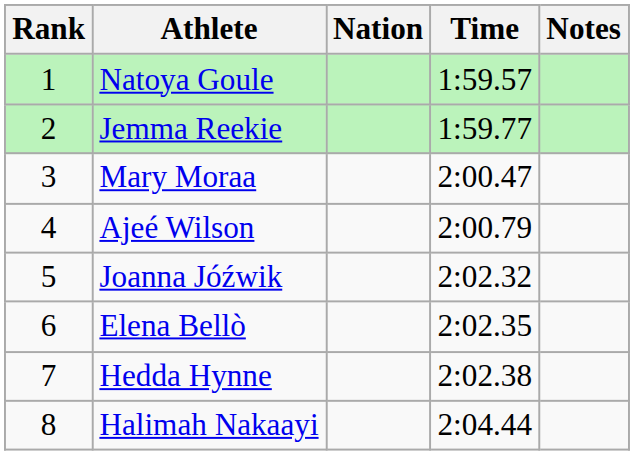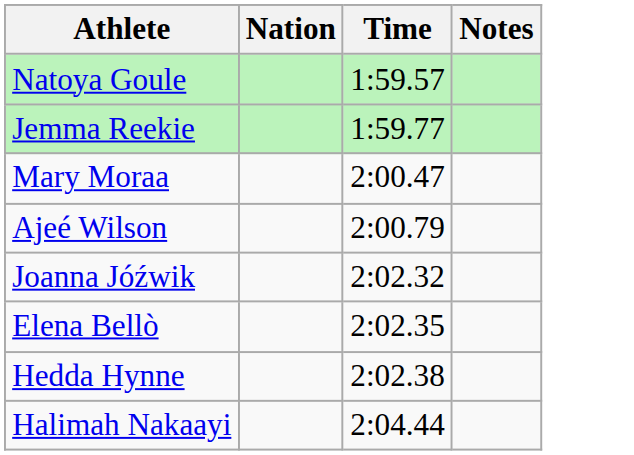- column: (49, 29)
